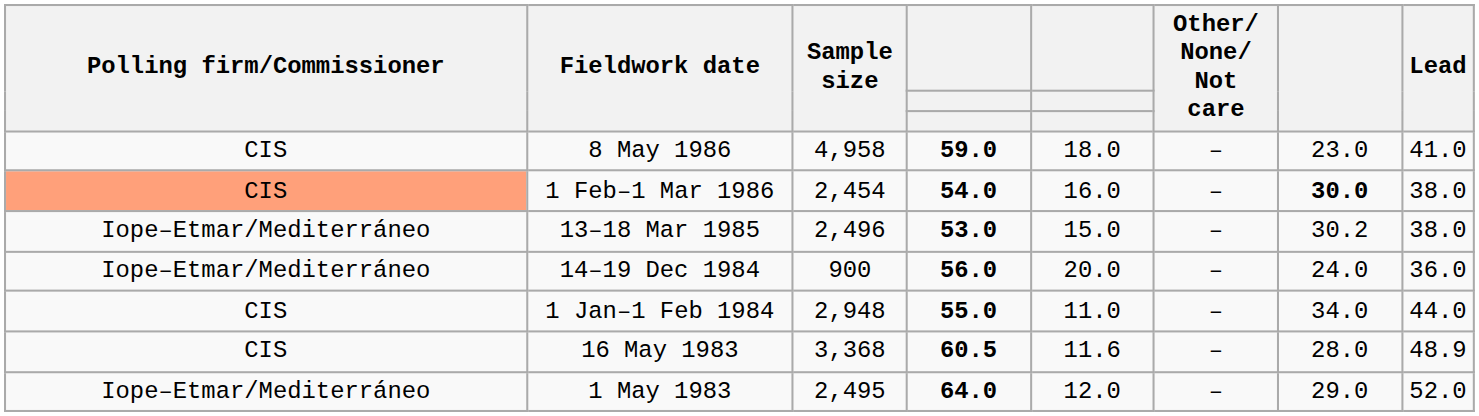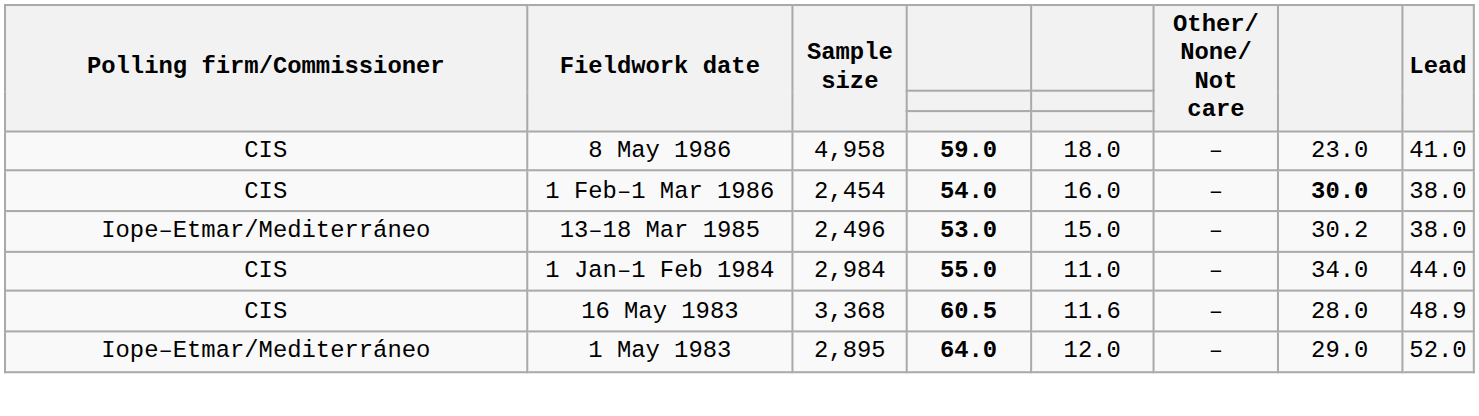(266, 191) lightsalmon background -> (266, 191) no background
- row: (660, 271)
(850, 311) 2,948 -> (850, 271) 2,984
(850, 391) 2,495 -> (850, 351) 2,895
